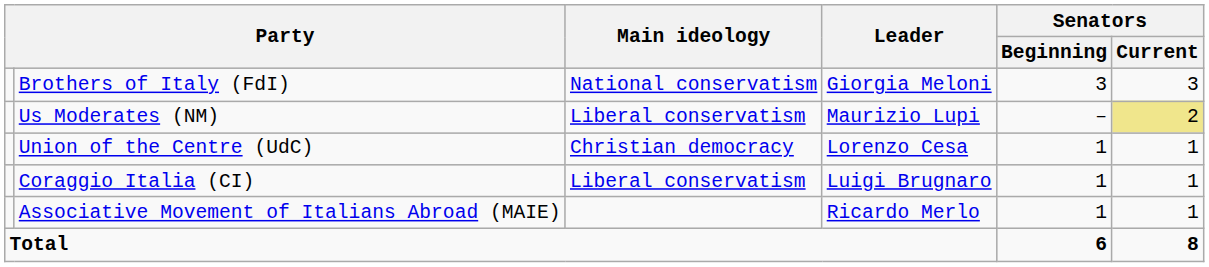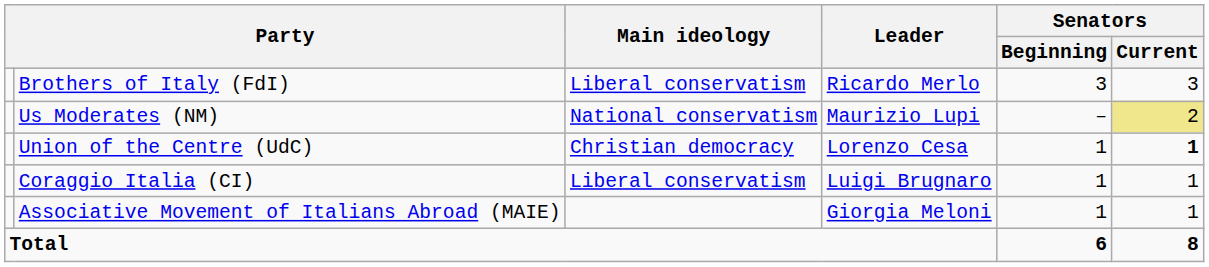(694, 85) National conservatism -> (688, 85) Liberal conservatism
(909, 85) Giorgia Meloni -> (903, 85) Ricardo Merlo
(688, 117) Liberal conservatism -> (694, 117) National conservatism
(1193, 149) normal -> (1193, 149) bold
(903, 213) Ricardo Merlo -> (909, 213) Giorgia Meloni
